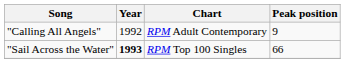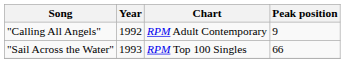(130, 49) bold -> (130, 49) normal
